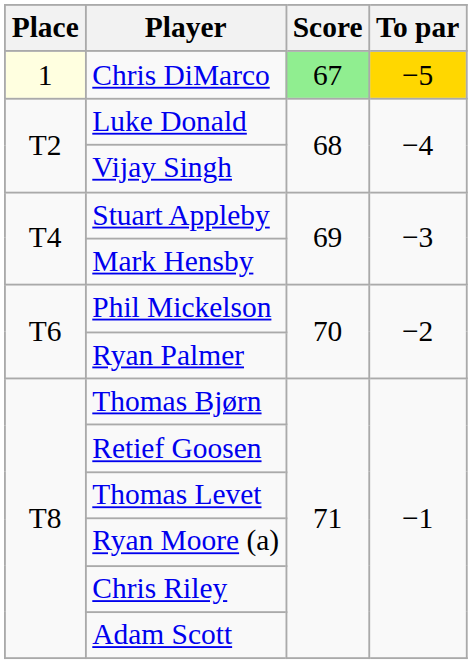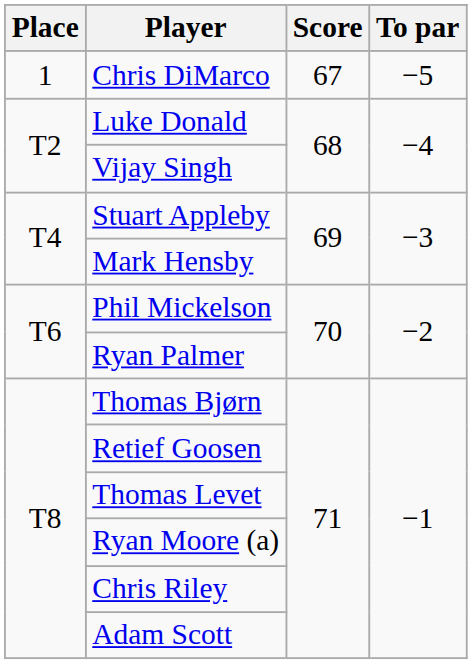(45, 74) lightyellow background -> (45, 74) no background
(328, 74) lightgreen background -> (328, 74) no background
(418, 74) gold background -> (418, 74) no background
